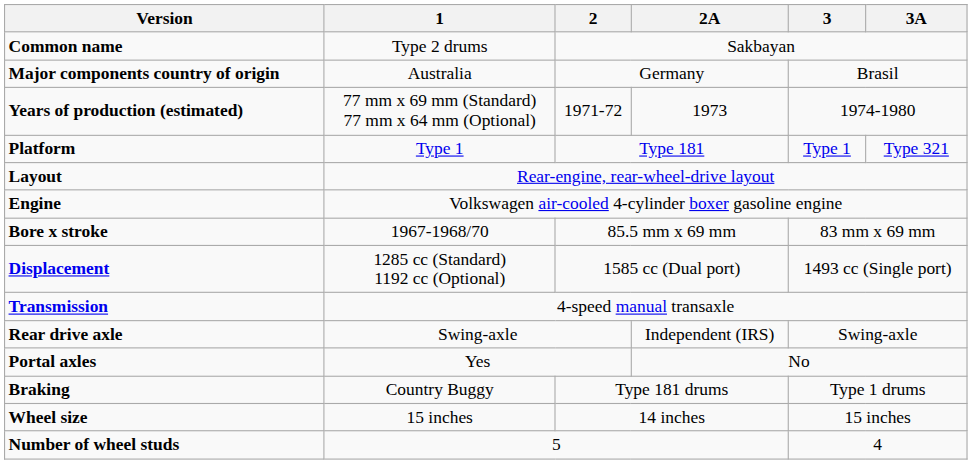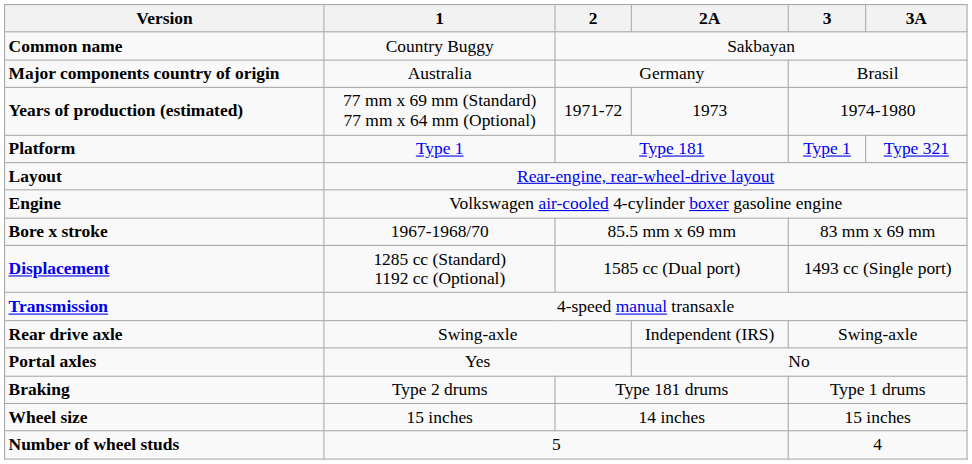(440, 45) Type 2 drums -> (440, 45) Country Buggy
(440, 389) Country Buggy -> (440, 389) Type 2 drums
